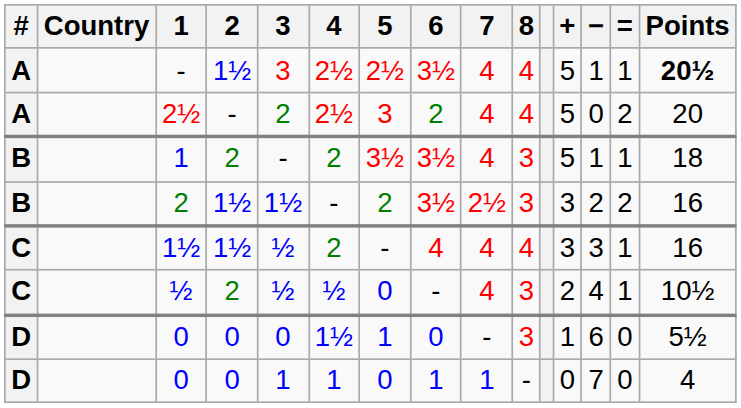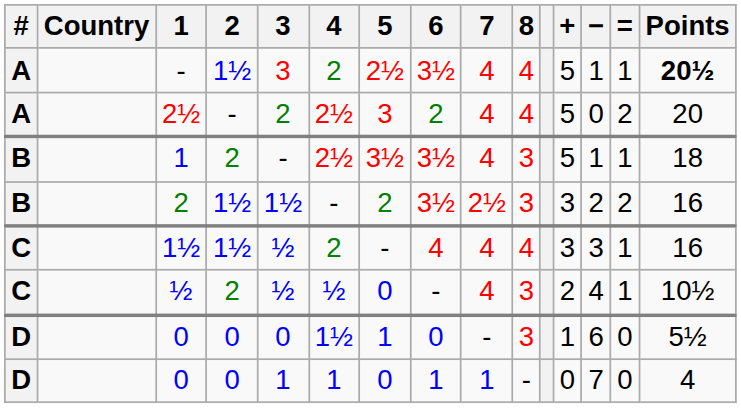(334, 69) 2½ -> (334, 69) 2
(334, 158) 2 -> (334, 158) 2½
